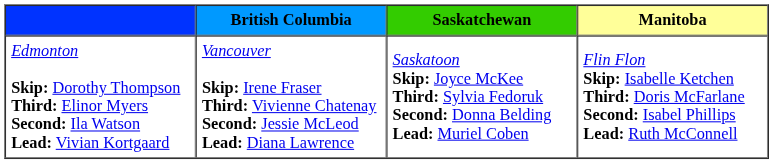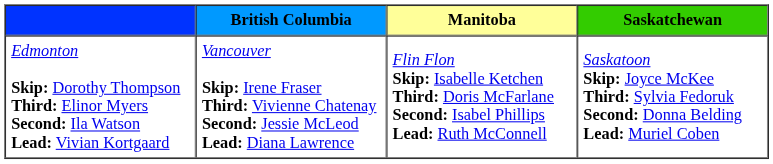columns swapped: (673, 20) <-> (482, 20)
